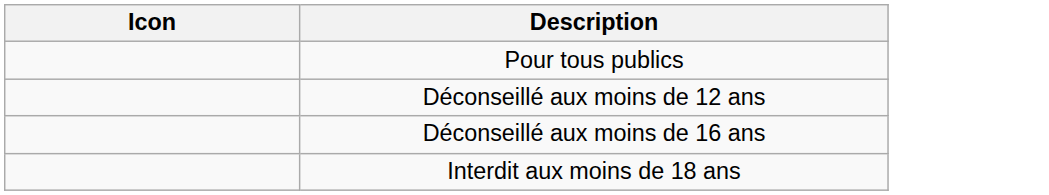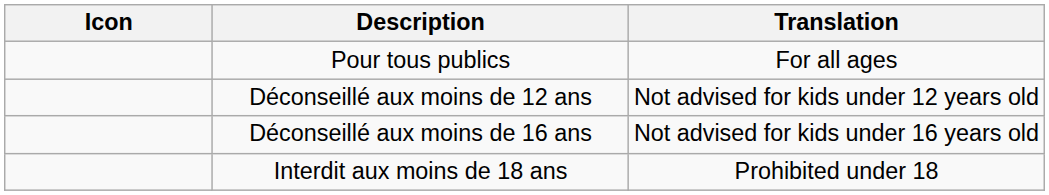+ column: (836, 23)
